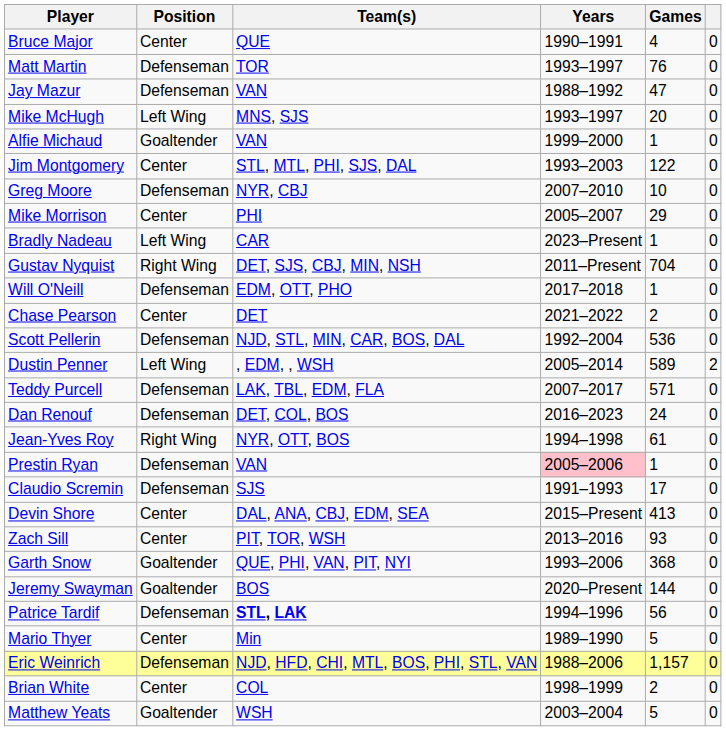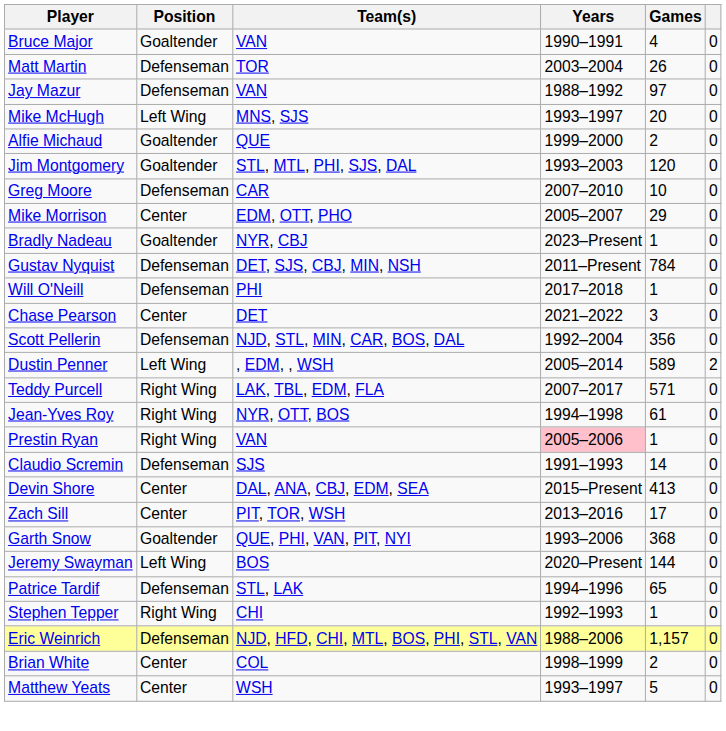(163, 41) Center -> (179, 41) Goaltender
(253, 41) QUE -> (252, 41) VAN
(584, 66) 1993–1997 -> (584, 66) 2003–2004
(658, 66) 76 -> (658, 66) 26
(658, 91) 47 -> (658, 91) 97
(252, 141) VAN -> (253, 141) QUE
(654, 141) 1 -> (654, 141) 2
(163, 166) Center -> (179, 166) Goaltender
(662, 166) 122 -> (662, 166) 120
(272, 191) NYR, CBJ -> (253, 191) CAR
(249, 215) PHI -> (294, 215) EDM, OTT, PHO
(173, 240) Left Wing -> (179, 240) Goaltender
(253, 240) CAR -> (272, 240) NYR, CBJ
(178, 265) Right Wing -> (184, 265) Defenseman
(662, 265) 704 -> (662, 265) 784
(294, 290) EDM, OTT, PHO -> (249, 290) PHI
(654, 315) 2 -> (654, 315) 3
(662, 340) 536 -> (662, 340) 356
(184, 389) Defenseman -> (178, 389) Right Wing
- row: (50, 414)
(184, 464) Defenseman -> (178, 439) Right Wing
(658, 489) 17 -> (658, 464) 14
(658, 539) 93 -> (658, 514) 17
(179, 588) Goaltender -> (173, 564) Left Wing
(271, 613) bold -> (270, 588) normal
(658, 613) 56 -> (658, 588) 65
+ row: (63, 613)
- row: (50, 638)
(179, 713) Goaltender -> (163, 688) Center
(584, 713) 2003–2004 -> (584, 688) 1993–1997
